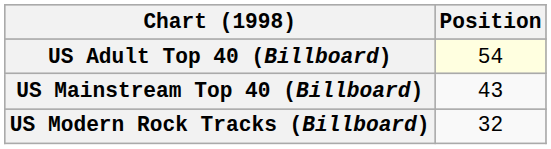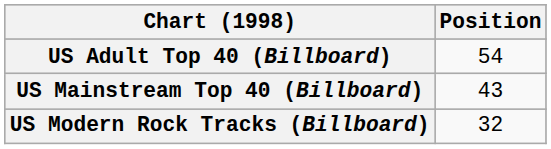(490, 57) lightyellow background -> (490, 57) no background
